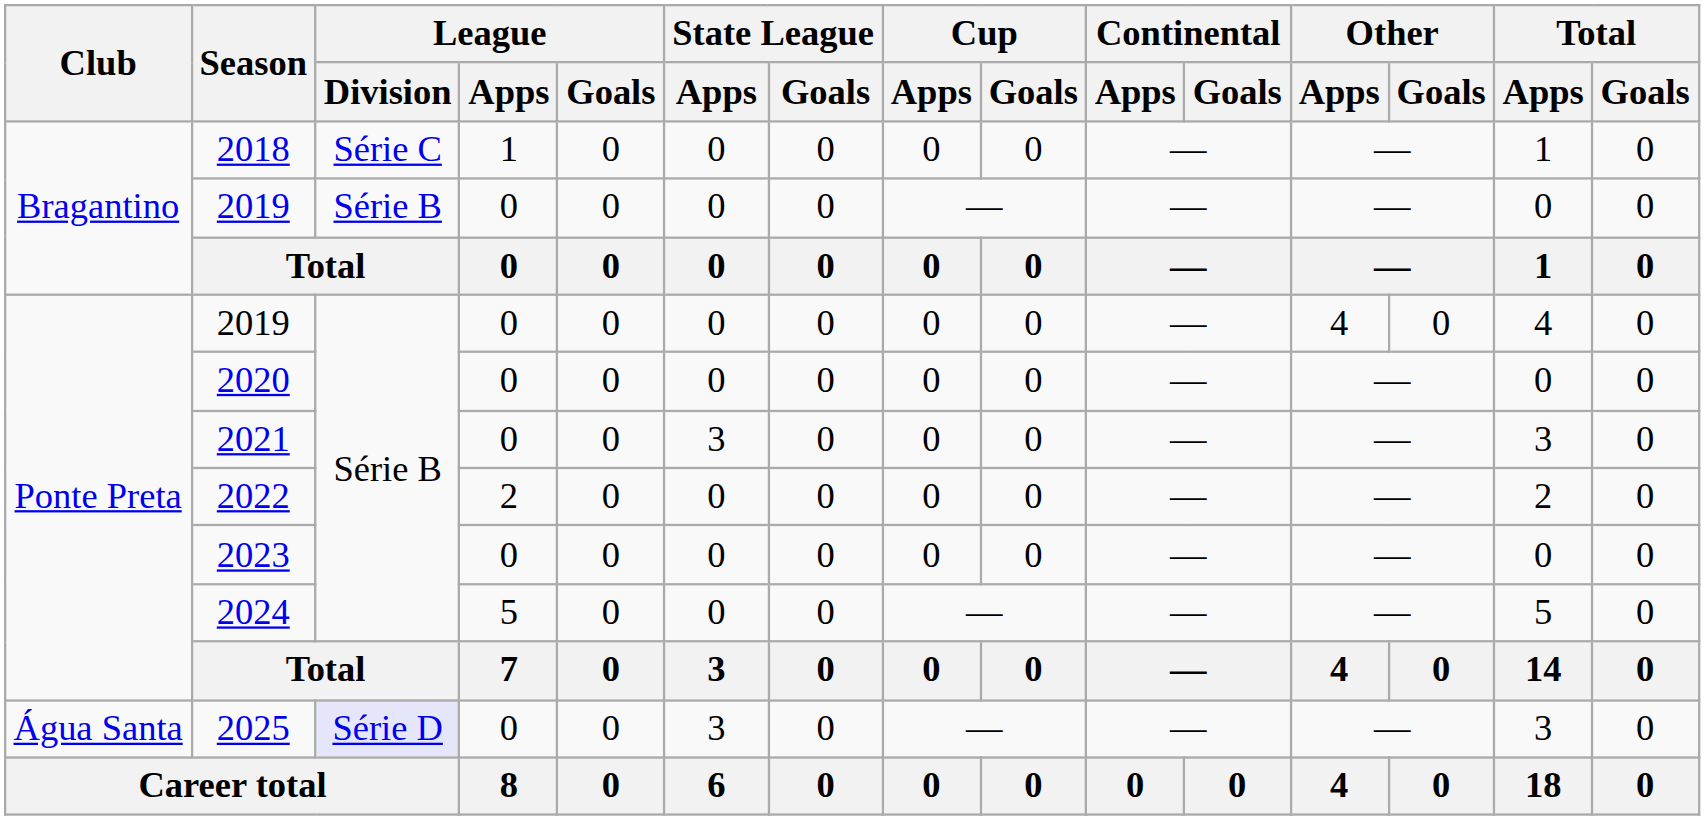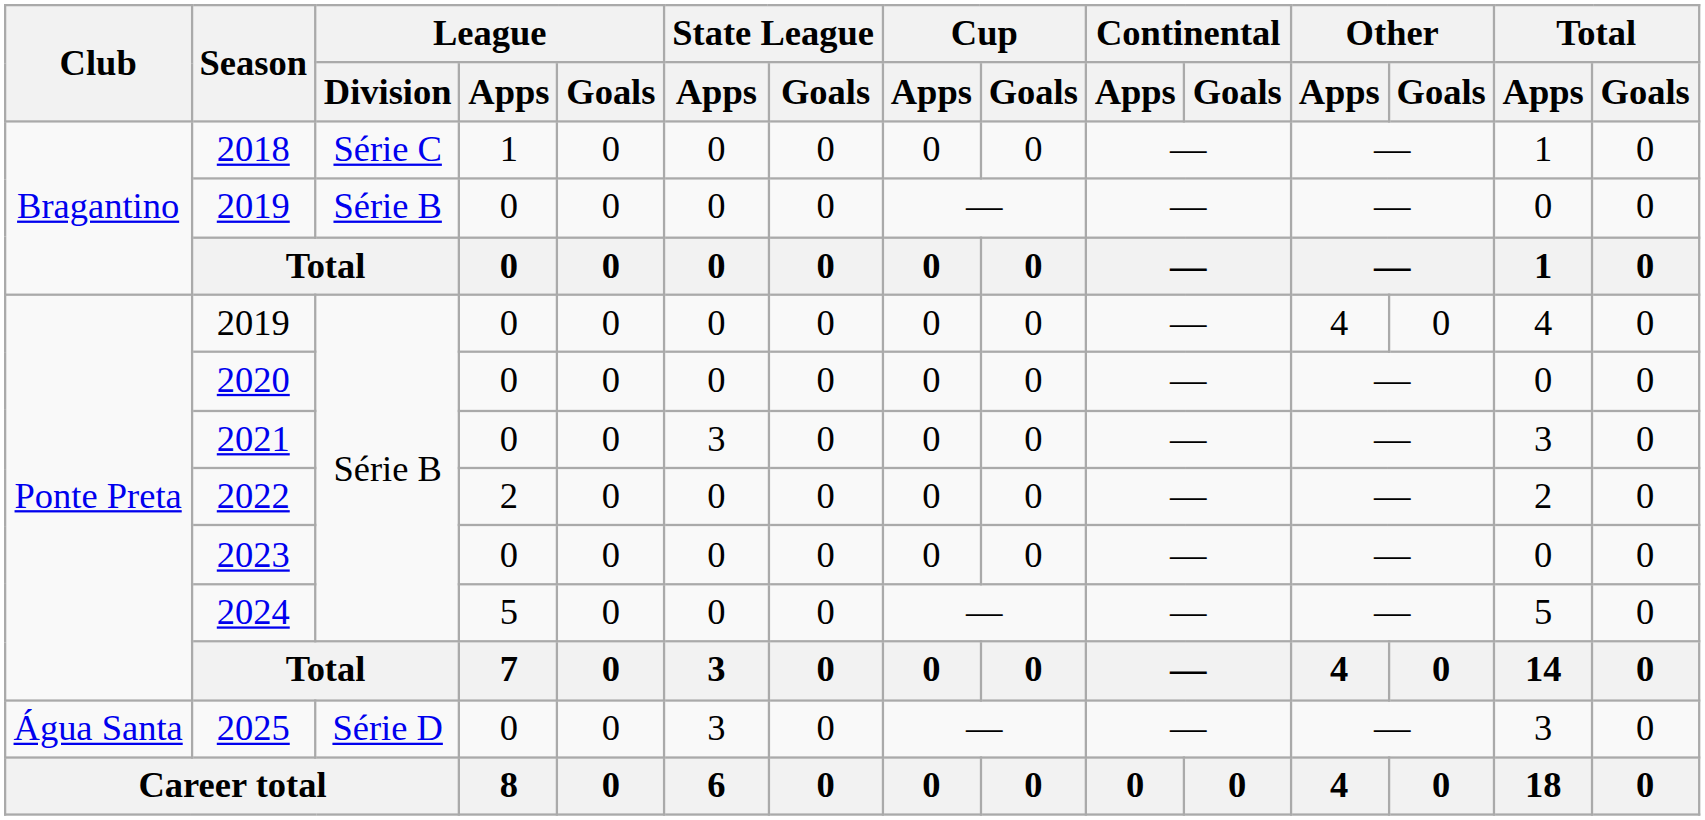(388, 727) lavender background -> (388, 727) no background
